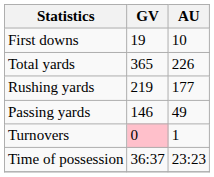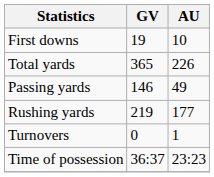rows swapped: (51, 88) <-> (49, 111)
(134, 135) pink background -> (134, 135) no background
